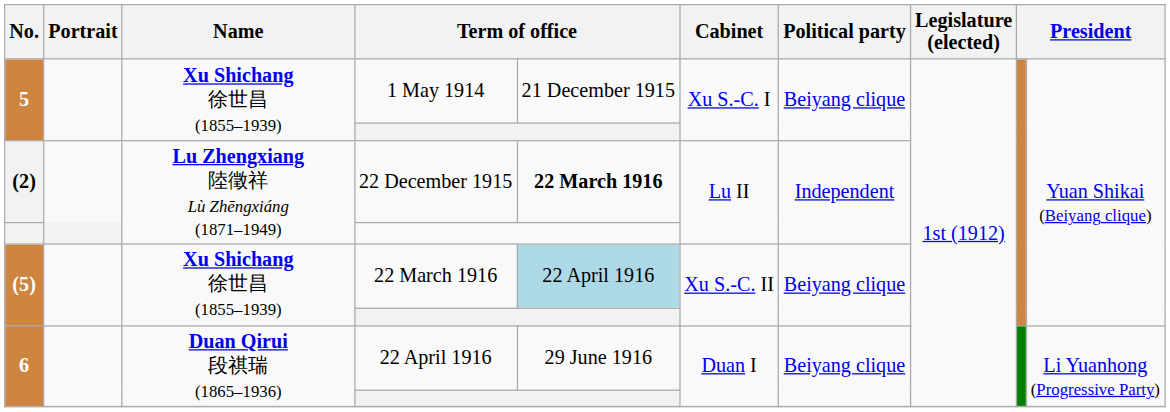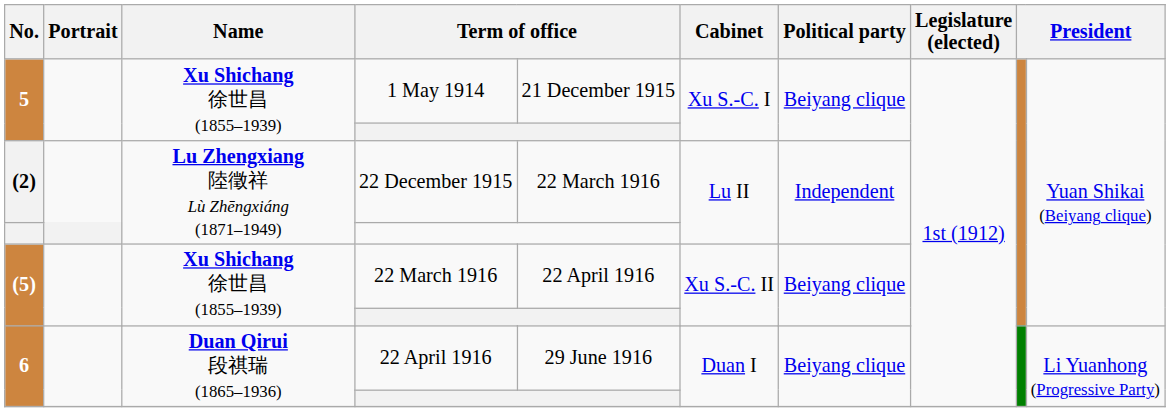(598, 181) bold -> (598, 181) normal
(598, 276) lightblue background -> (598, 276) no background
